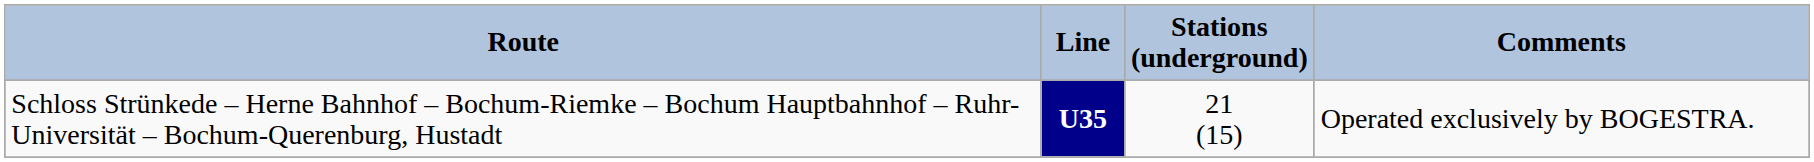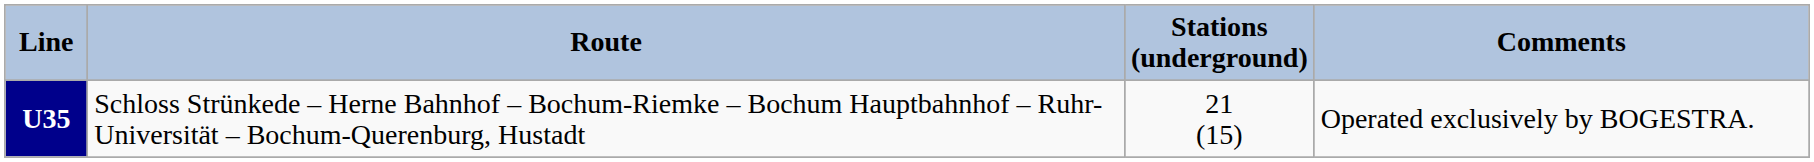columns swapped: (1083, 42) <-> (523, 42)
